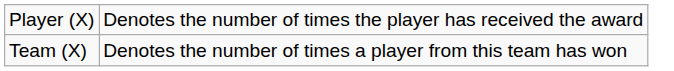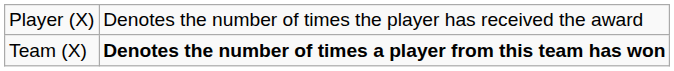(365, 50) normal -> (384, 50) bold
